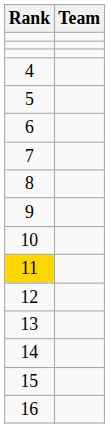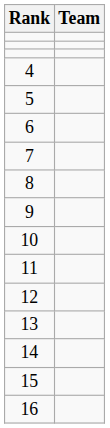(29, 268) gold background -> (29, 268) no background
